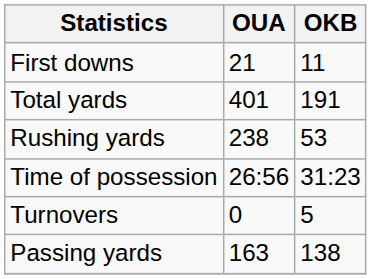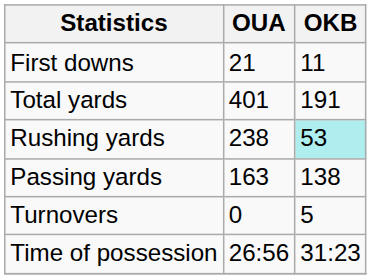(314, 138) no background -> (314, 138) paleturquoise background
rows swapped: (86, 253) <-> (114, 177)
